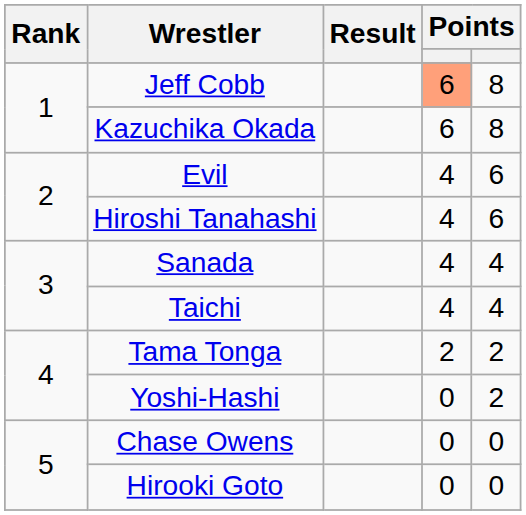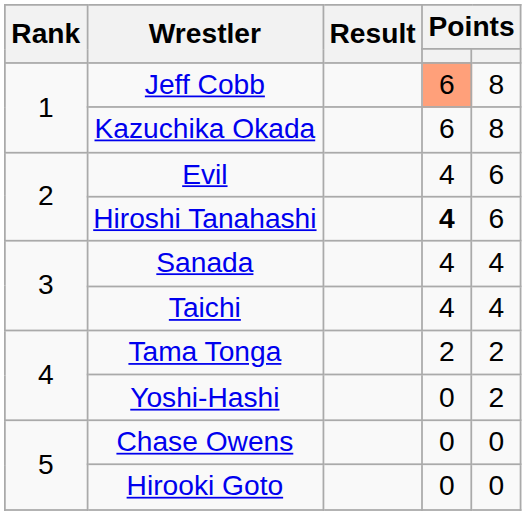(447, 218) normal -> (447, 218) bold
